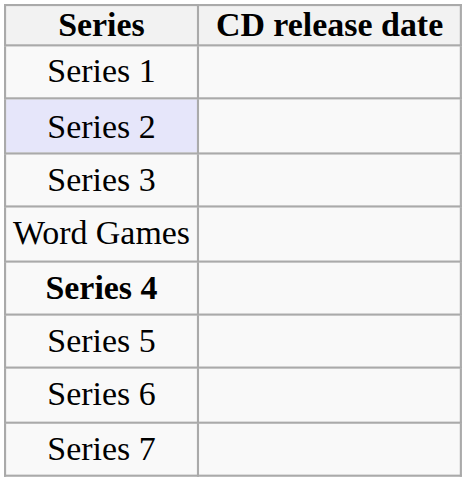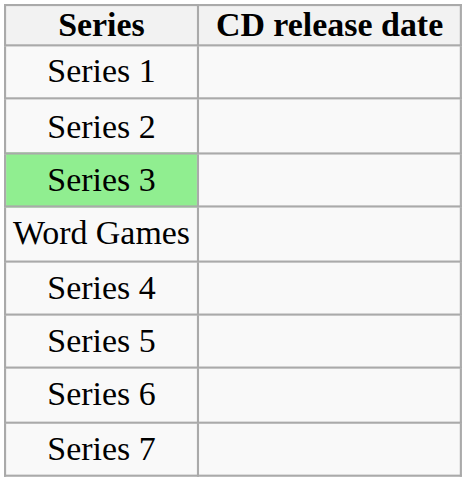(101, 125) lavender background -> (101, 125) no background
(101, 179) no background -> (101, 179) lightgreen background
(101, 286) bold -> (101, 286) normal
